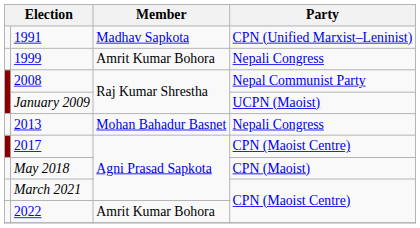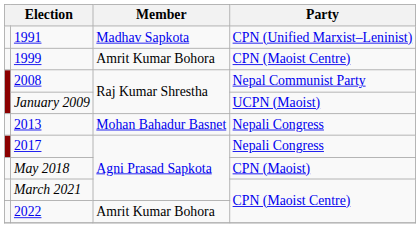(278, 59) Nepali Congress -> (291, 59) CPN (Maoist Centre)
(291, 146) CPN (Maoist Centre) -> (278, 146) Nepali Congress
